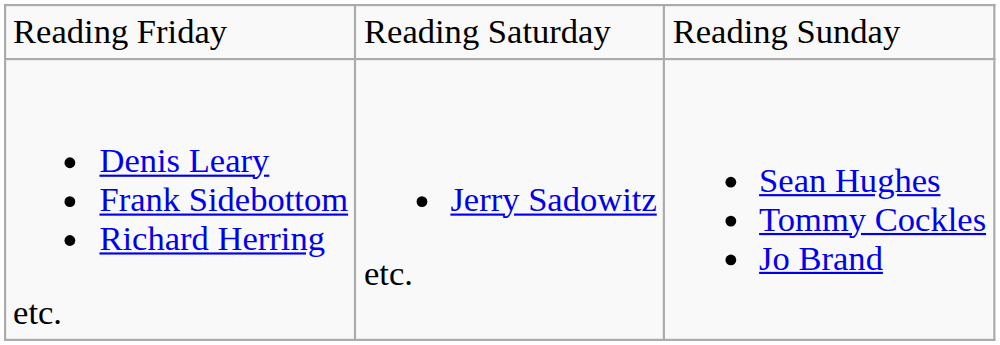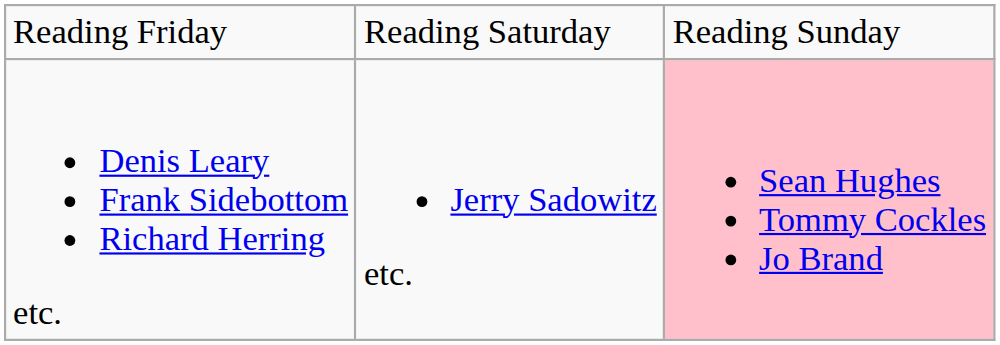(829, 219) no background -> (829, 219) pink background
